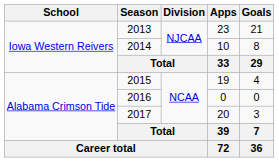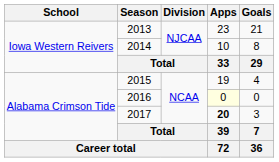(223, 98) no background -> (223, 98) lightyellow background
(223, 115) normal -> (223, 115) bold
